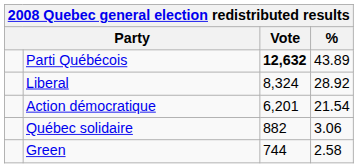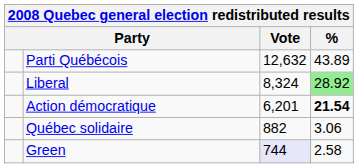(285, 60) bold -> (285, 60) normal
(332, 83) no background -> (332, 83) lightgreen background
(332, 106) normal -> (332, 106) bold
(275, 151) no background -> (275, 151) lavender background
